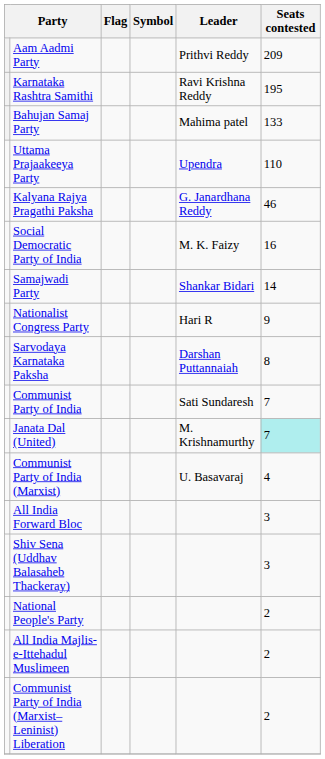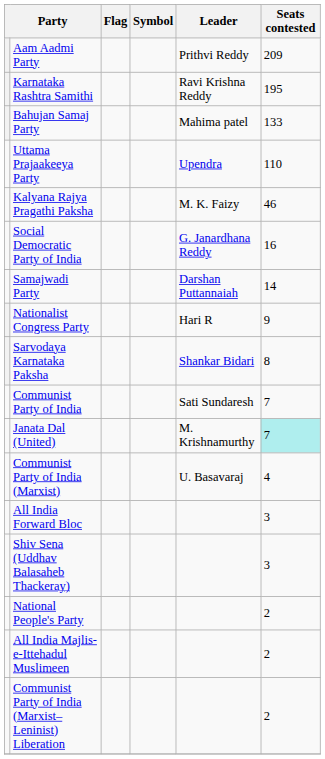(215, 204) G. Janardhana Reddy -> (209, 204) M. K. Faizy
(209, 245) M. K. Faizy -> (215, 245) G. Janardhana Reddy
(217, 286) Shankar Bidari -> (208, 286) Darshan Puttannaiah
(208, 361) Darshan Puttannaiah -> (217, 361) Shankar Bidari
